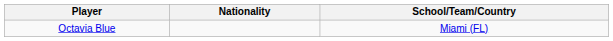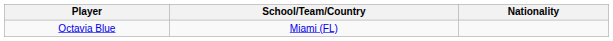columns swapped: (245, 12) <-> (464, 12)
